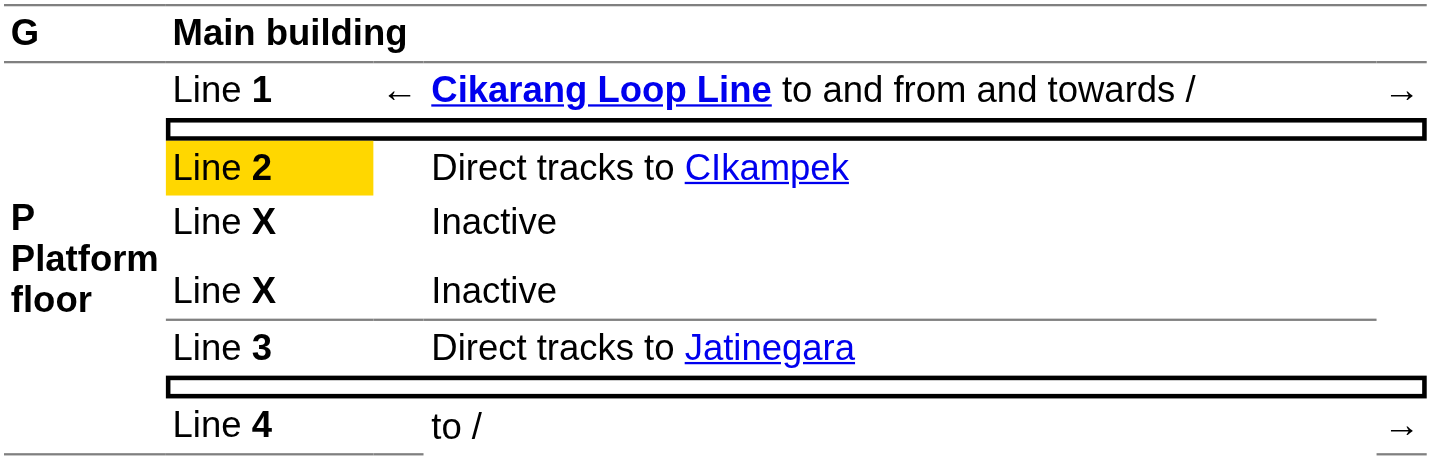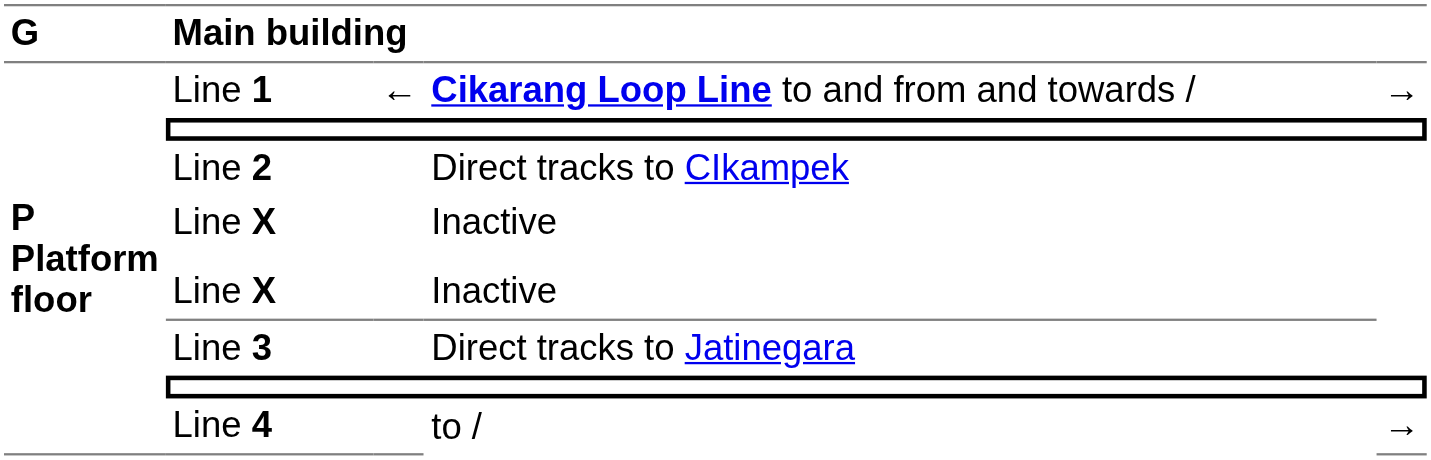(222, 167) gold background -> (222, 167) no background
